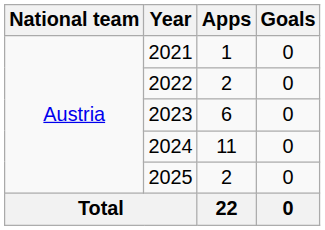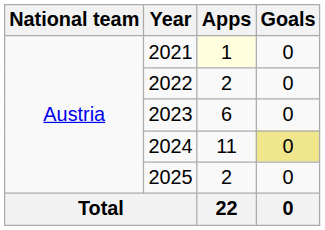(227, 51) no background -> (227, 51) lightyellow background
(288, 146) no background -> (288, 146) khaki background
